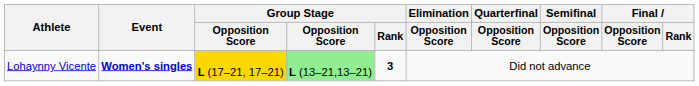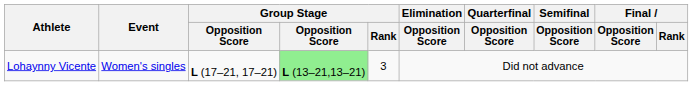(147, 66) bold -> (143, 66) normal
(241, 72) gold background -> (234, 72) no background
(390, 66) bold -> (383, 66) normal
